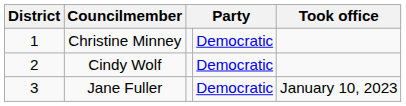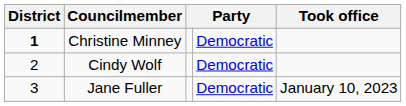(34, 40) normal -> (34, 40) bold
